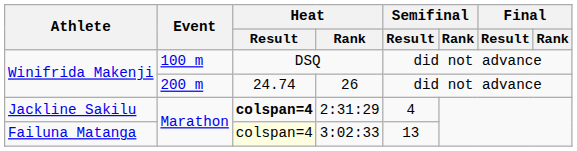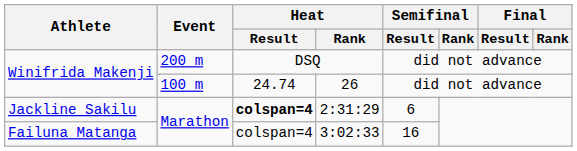(182, 62) 100 m -> (182, 62) 200 m
(182, 86) 200 m -> (182, 86) 100 m
(411, 110) 4 -> (411, 110) 6
(274, 133) lightyellow background -> (274, 133) no background
(411, 133) 13 -> (411, 133) 16
